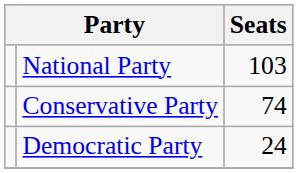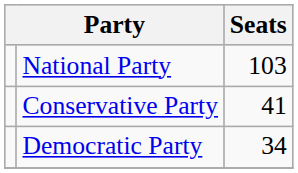(274, 106) 74 -> (274, 106) 41
(274, 146) 24 -> (274, 146) 34
